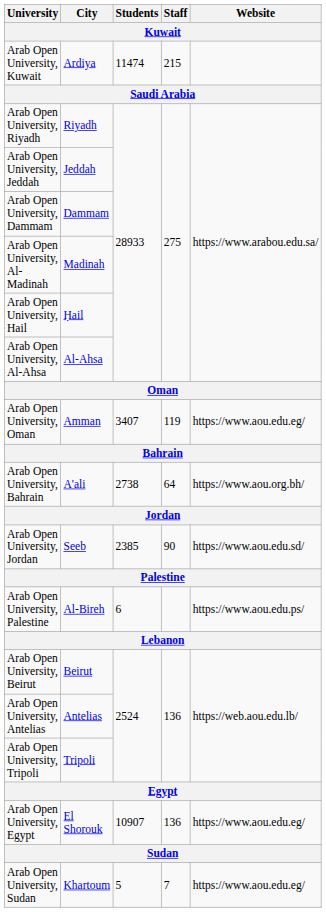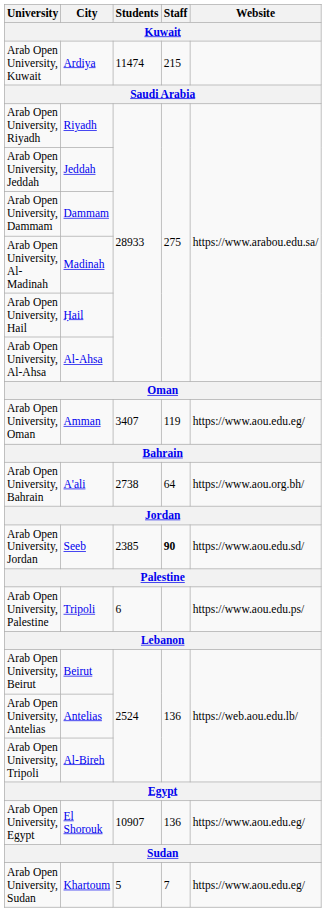(170, 546) normal -> (170, 546) bold
(84, 609) Al-Bireh -> (79, 609) Tripoli
(79, 760) Tripoli -> (84, 760) Al-Bireh
